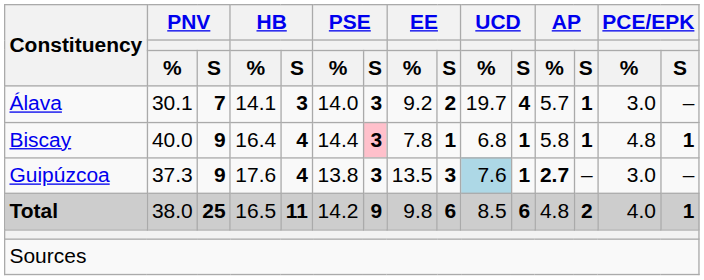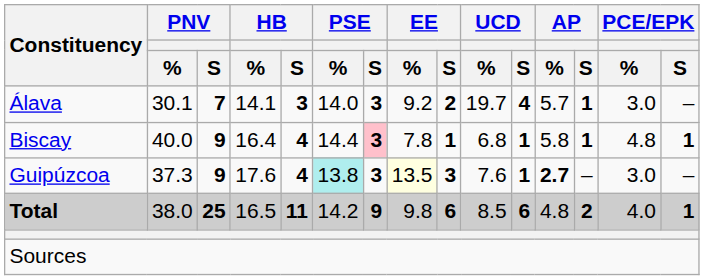(338, 175) no background -> (338, 175) paleturquoise background
(412, 175) no background -> (412, 175) lightyellow background
(492, 175) lightblue background -> (492, 175) no background
